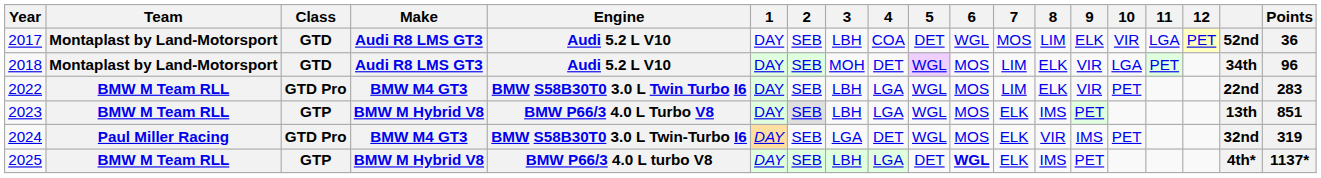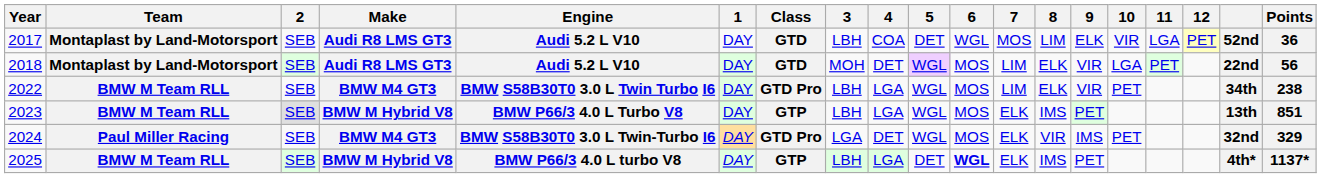columns swapped: (316, 16) <-> (807, 16)
(1241, 64) 34th -> (1241, 64) 22nd
(1290, 64) 96 -> (1290, 64) 56
(1241, 88) 22nd -> (1241, 88) 34th
(1290, 88) 283 -> (1290, 88) 238
(1290, 136) 319 -> (1290, 136) 329
